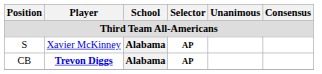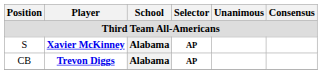(84, 45) normal -> (86, 45) bold
